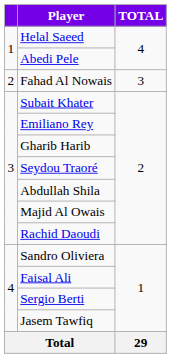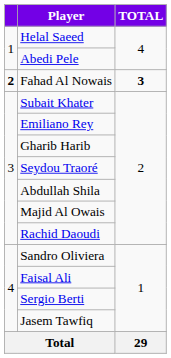(11, 81) normal -> (11, 81) bold
(141, 81) normal -> (141, 81) bold
